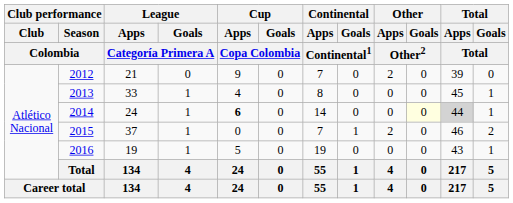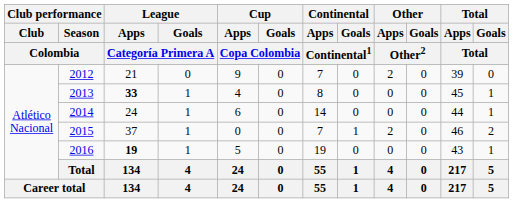(131, 93) normal -> (131, 93) bold
(238, 112) bold -> (238, 112) normal
(424, 112) lightyellow background -> (424, 112) no background
(457, 112) lightgrey background -> (457, 112) no background
(131, 150) normal -> (131, 150) bold
